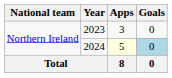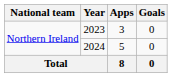(122, 47) lightyellow background -> (122, 47) no background
(152, 47) lightblue background -> (152, 47) no background
